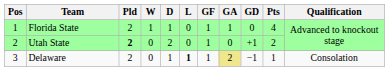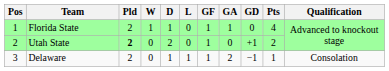(188, 58) bold -> (188, 58) normal
(230, 58) khaki background -> (230, 58) no background
